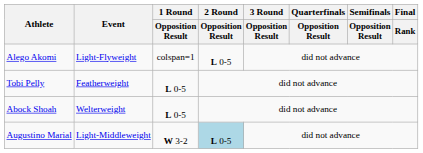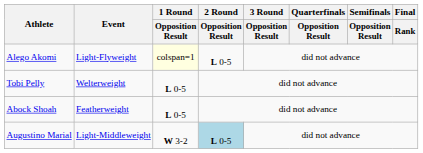(176, 57) no background -> (176, 57) lightyellow background
(102, 83) Featherweight -> (101, 83) Welterweight
(101, 109) Welterweight -> (102, 109) Featherweight
